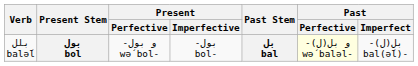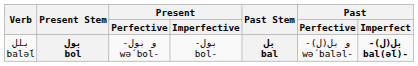(328, 48) lightyellow background -> (328, 48) no background
(386, 48) normal -> (386, 48) bold
